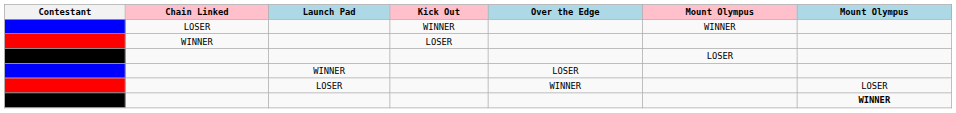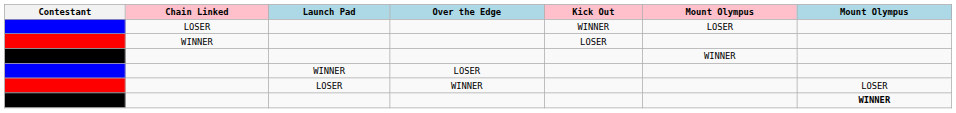columns swapped: (565, 11) <-> (439, 11)
(720, 26) WINNER -> (720, 26) LOSER
(720, 56) LOSER -> (720, 56) WINNER
